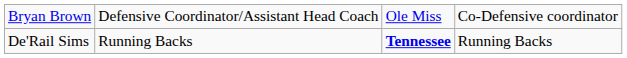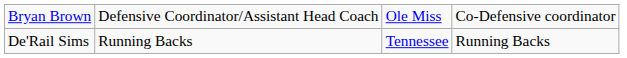(418, 41) bold -> (417, 41) normal
